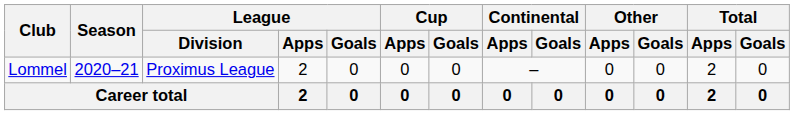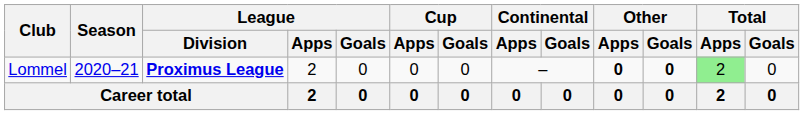(210, 69) normal -> (215, 69) bold
(609, 69) normal -> (618, 69) bold
(660, 69) normal -> (670, 69) bold
(712, 69) no background -> (721, 69) lightgreen background
